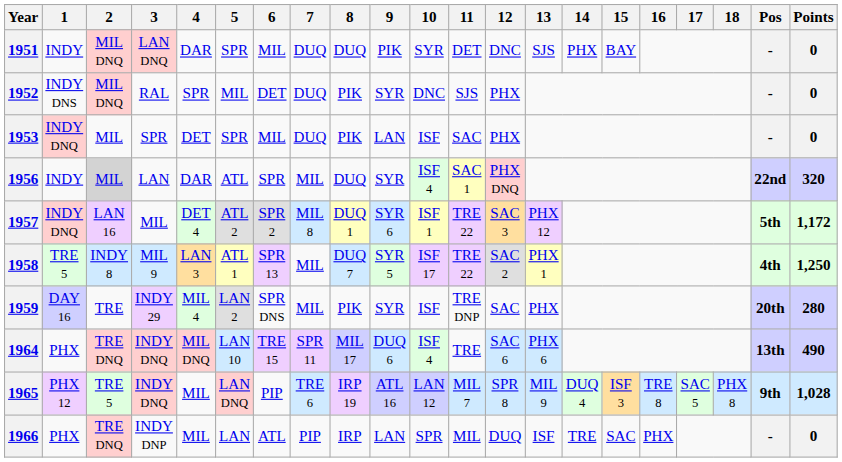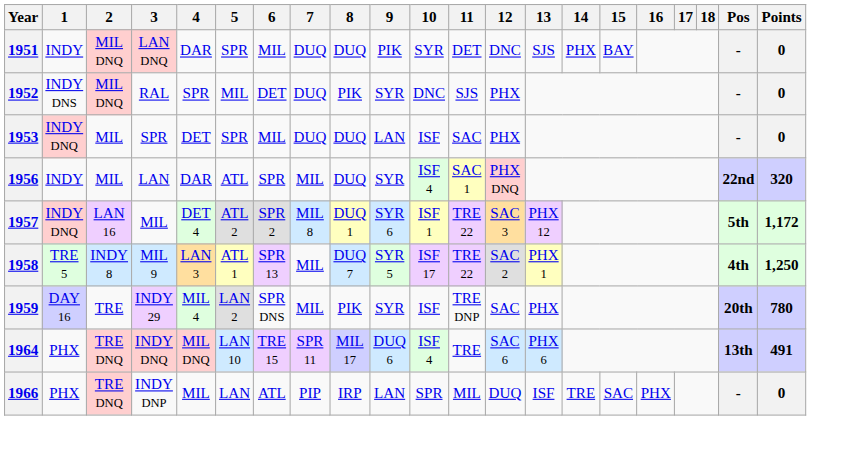(350, 136) PIK -> (350, 136) DUQ
(109, 179) lightgrey background -> (109, 179) no background
(813, 307) 280 -> (782, 307) 780
(813, 350) 490 -> (782, 350) 491
- row: (23, 393)
